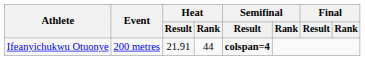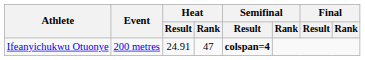(178, 47) 21.91 -> (178, 47) 24.91
(208, 47) 44 -> (208, 47) 47
